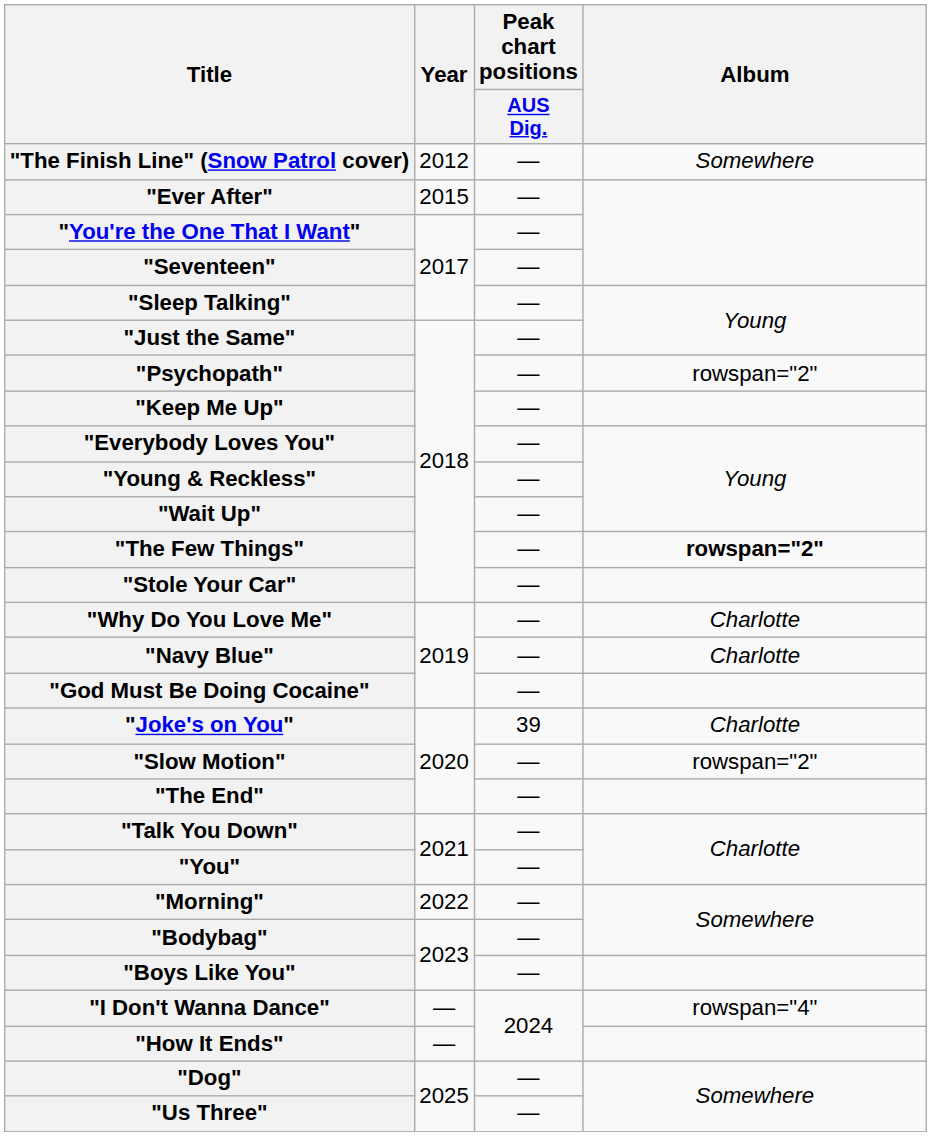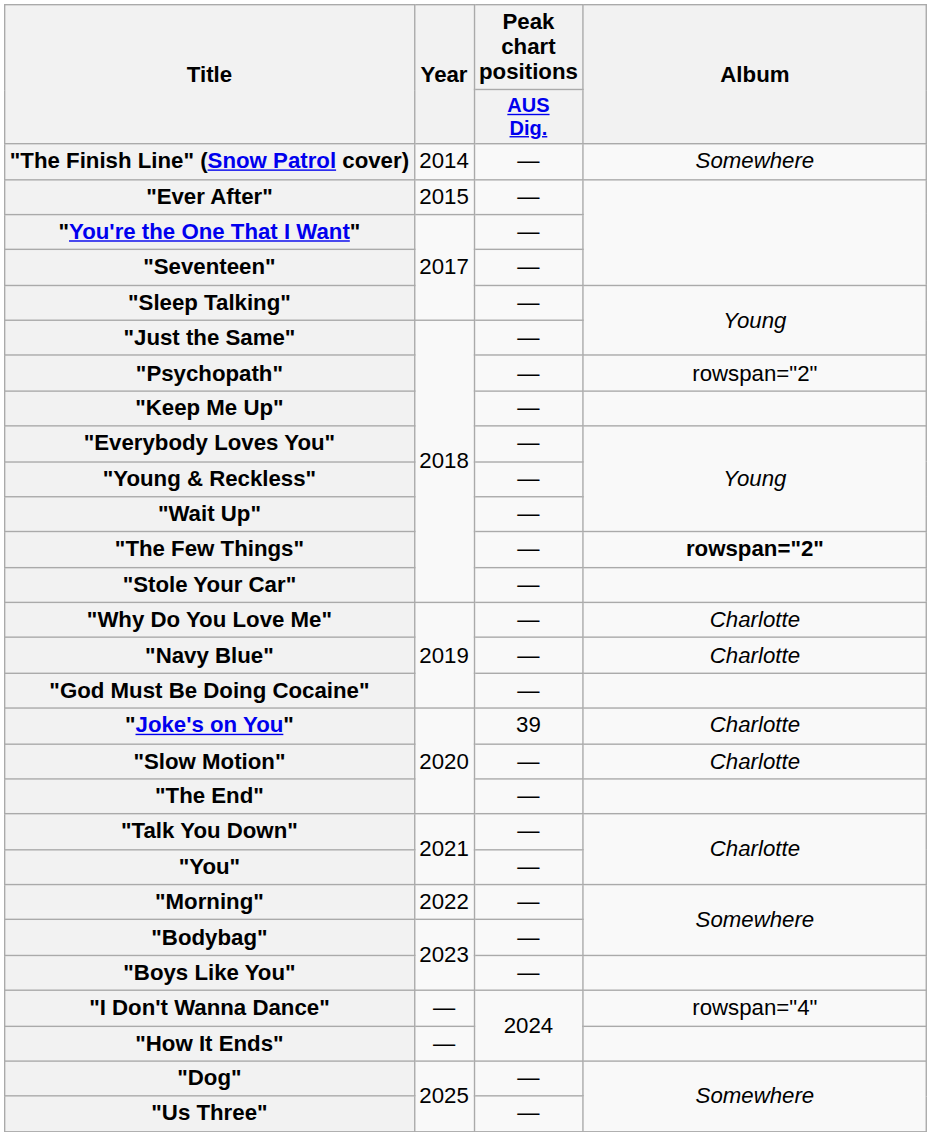(444, 161) 2012 -> (444, 161) 2014
(755, 760) rowspan="2" -> (755, 760) Charlotte
